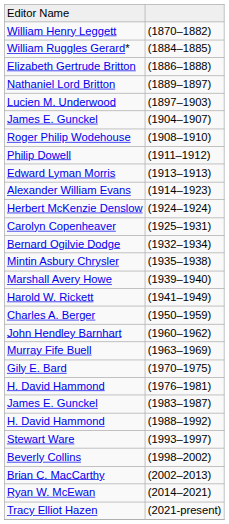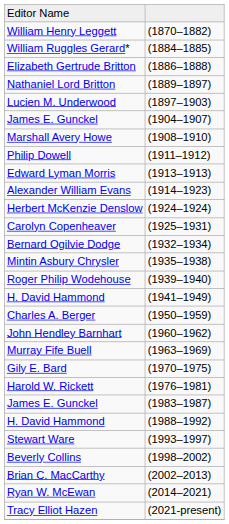(69, 137) Roger Philip Wodehouse -> (59, 137) Marshall Avery Howe
(59, 279) Marshall Avery Howe -> (69, 279) Roger Philip Wodehouse
(50, 297) Harold W. Rickett -> (56, 297) H. David Hammond
(56, 386) H. David Hammond -> (50, 386) Harold W. Rickett
